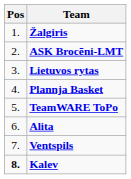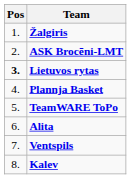(16, 70) normal -> (16, 70) bold
(16, 164) bold -> (16, 164) normal
